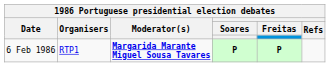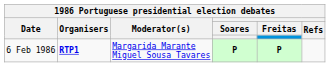(69, 50) normal -> (69, 50) bold
(161, 50) bold -> (161, 50) normal
